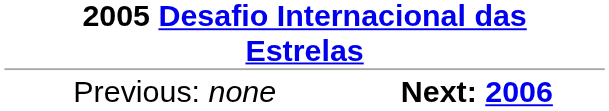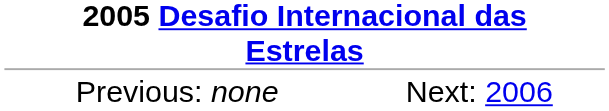(477, 92) bold -> (479, 92) normal
